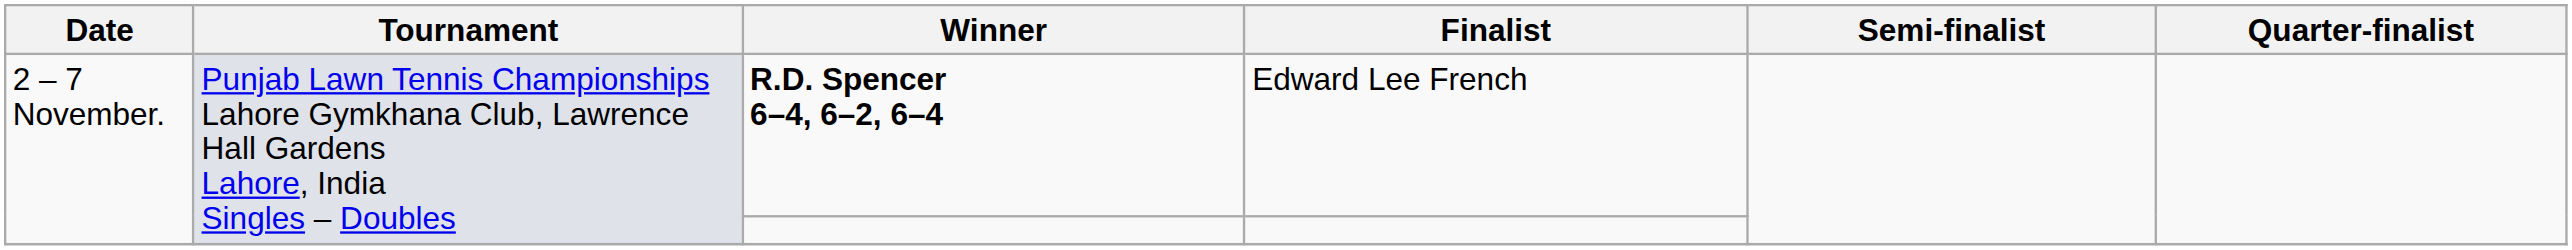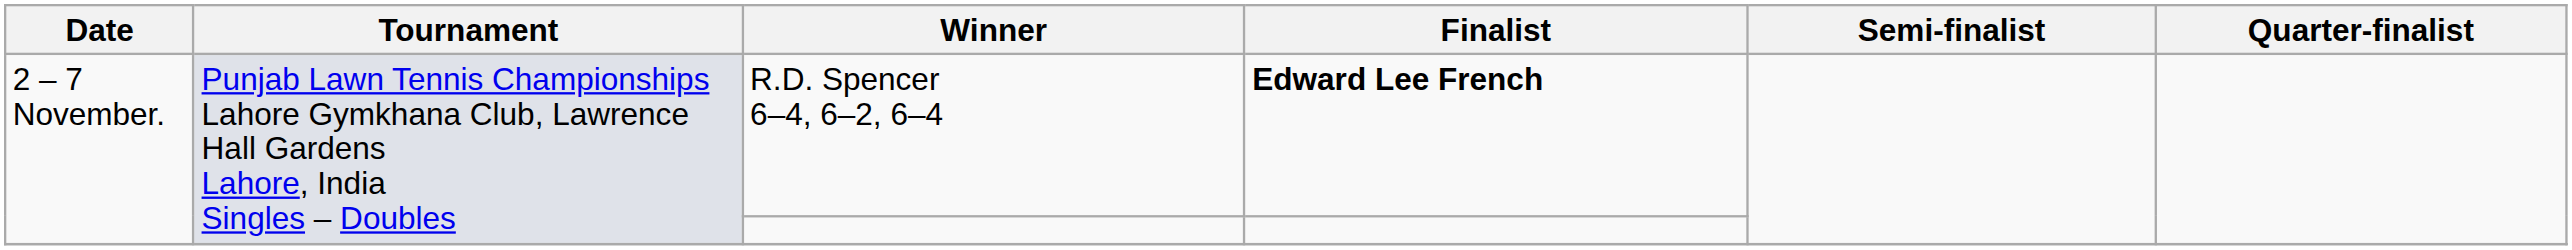(848, 97) bold -> (847, 97) normal
(1390, 79) normal -> (1398, 79) bold
